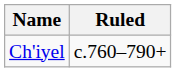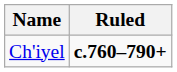(120, 50) normal -> (120, 50) bold
